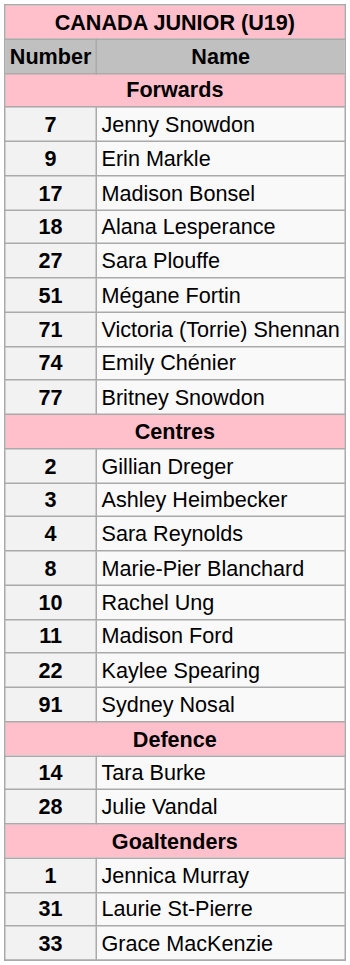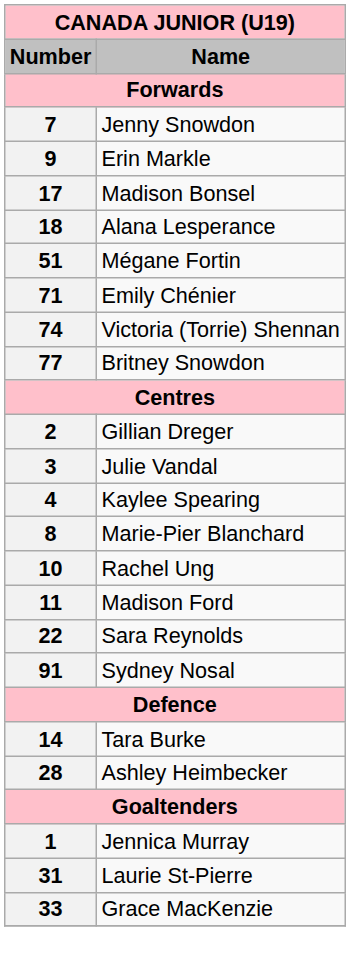- row: (51, 261)
(221, 329) Victoria (Torrie) Shennan -> (169, 295) Emily Chénier
(169, 363) Emily Chénier -> (221, 329) Victoria (Torrie) Shennan
(194, 500) Ashley Heimbecker -> (160, 466) Julie Vandal
(172, 534) Sara Reynolds -> (181, 500) Kaylee Spearing
(181, 671) Kaylee Spearing -> (172, 636) Sara Reynolds
(160, 807) Julie Vandal -> (194, 773) Ashley Heimbecker
